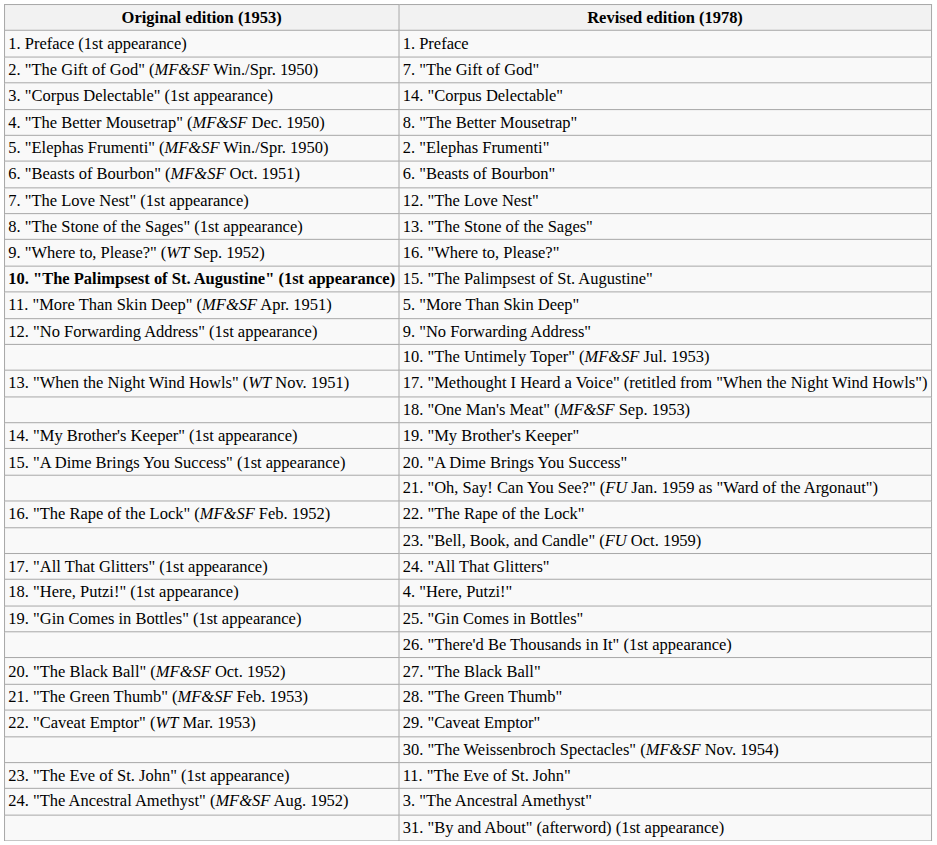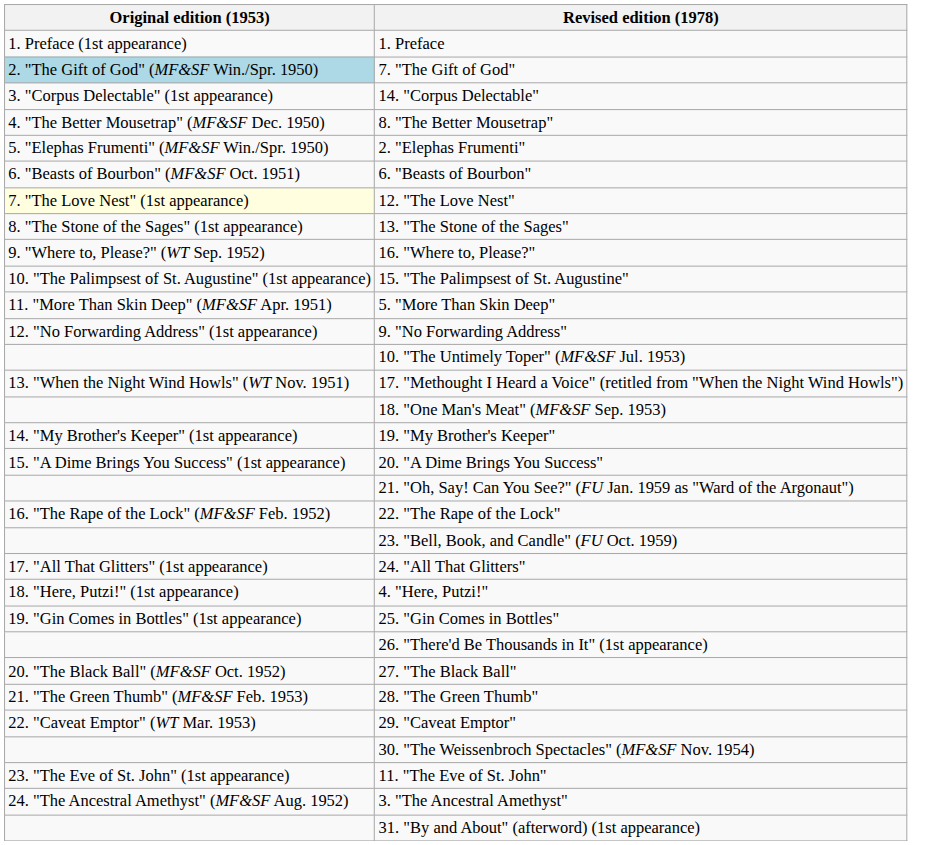(163, 69) no background -> (163, 69) lightblue background
(129, 200) no background -> (129, 200) lightyellow background
(202, 278) bold -> (190, 278) normal
